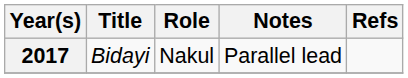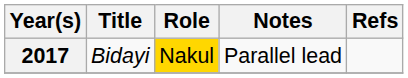(187, 55) no background -> (187, 55) gold background
